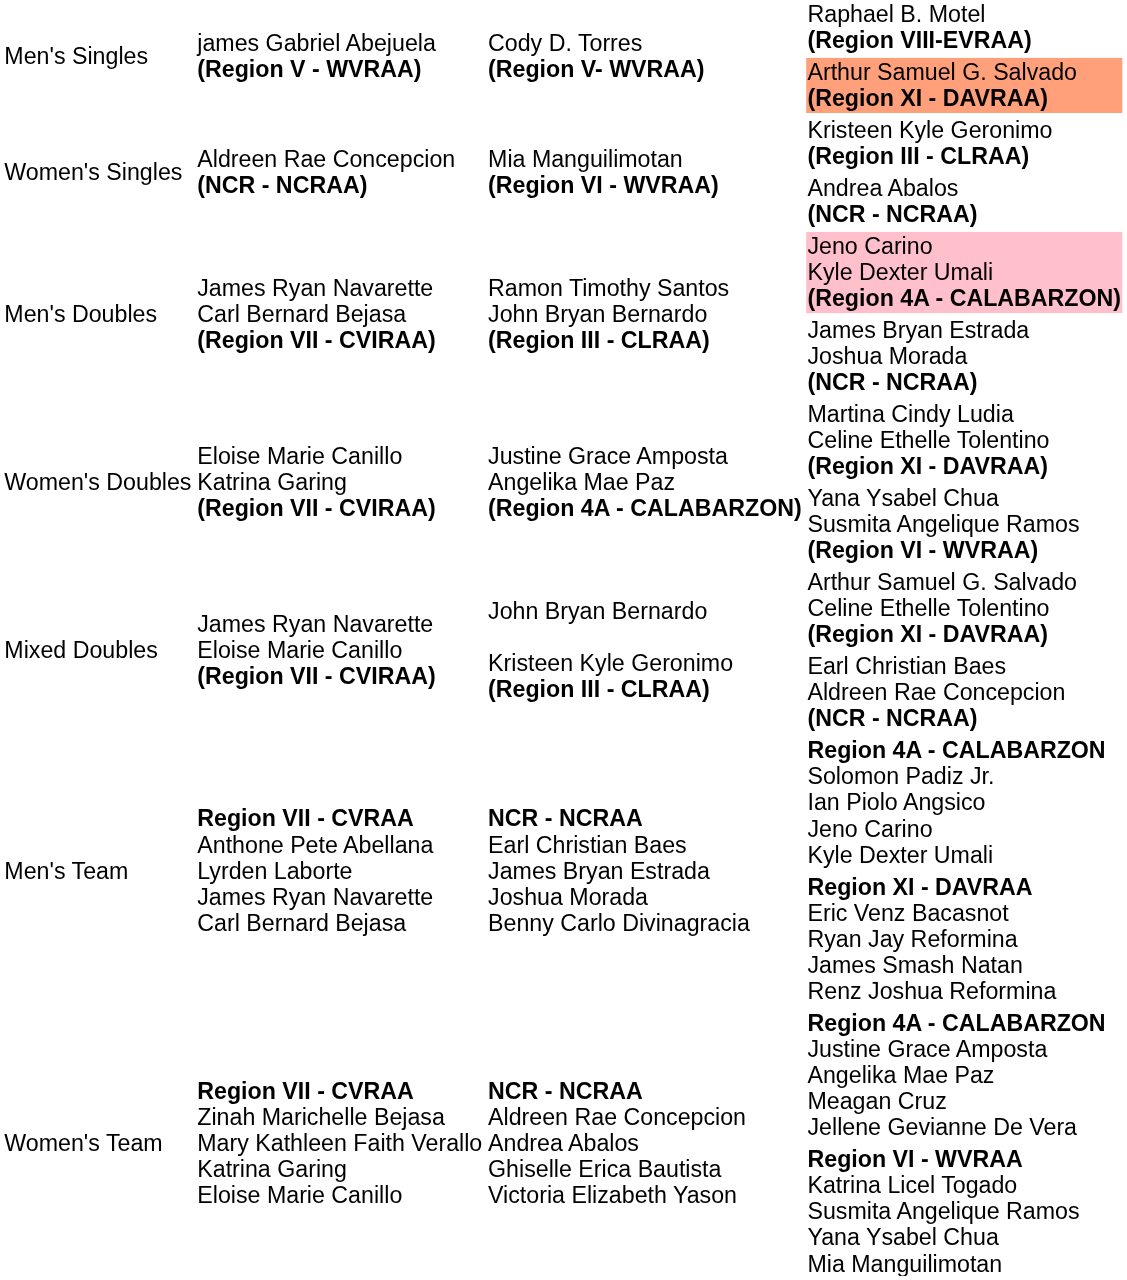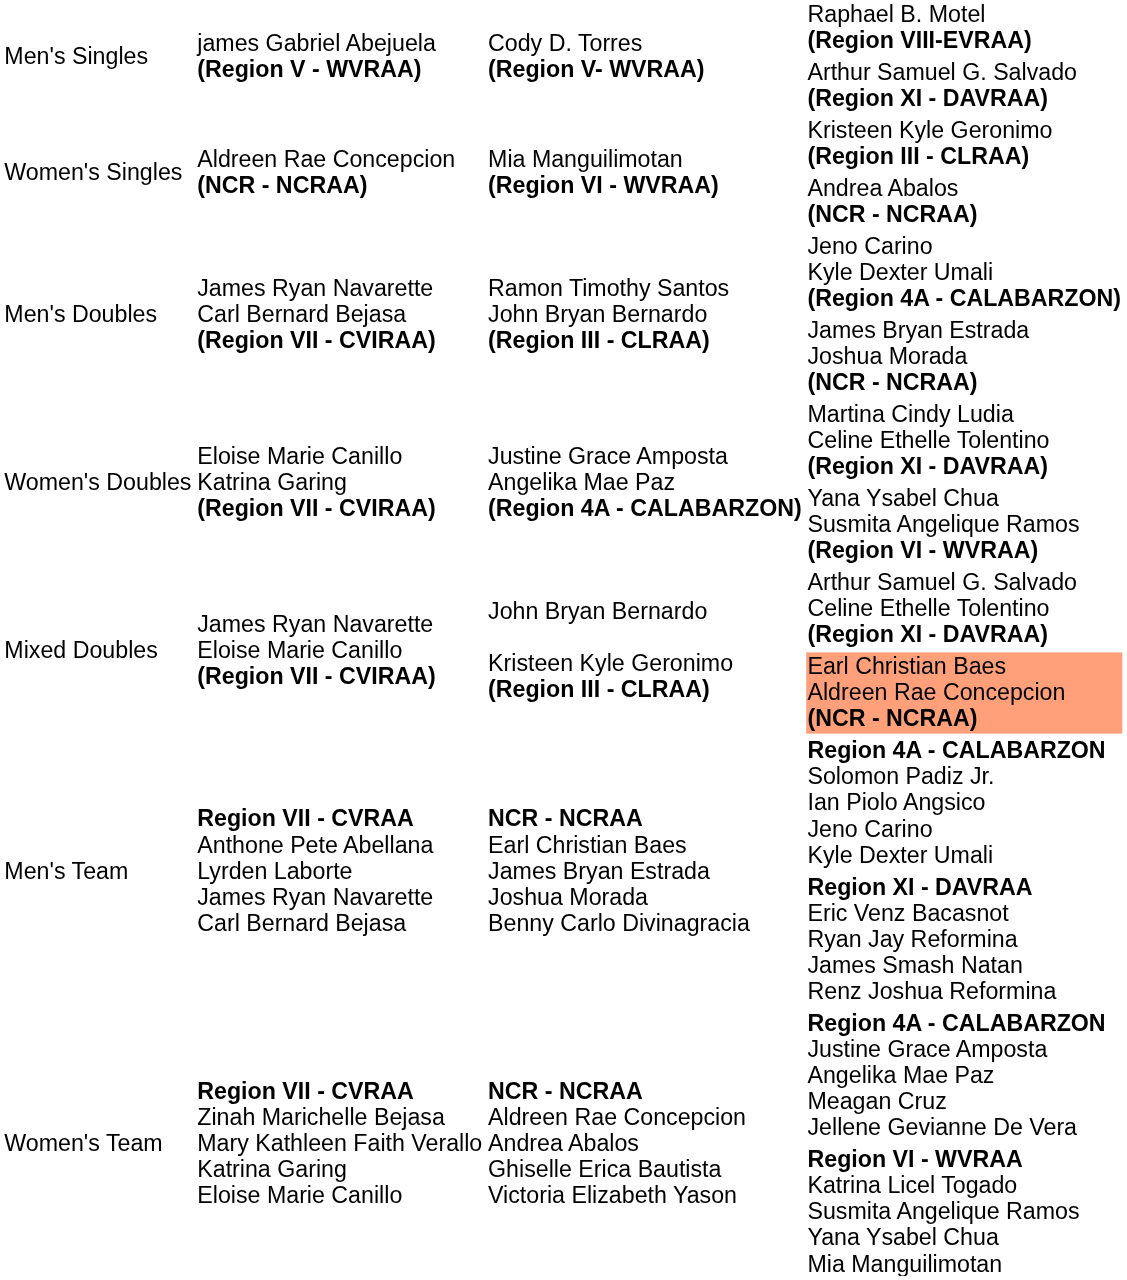(942, 85) lightsalmon background -> (942, 85) no background
(964, 272) pink background -> (964, 272) no background
(936, 692) no background -> (936, 692) lightsalmon background
